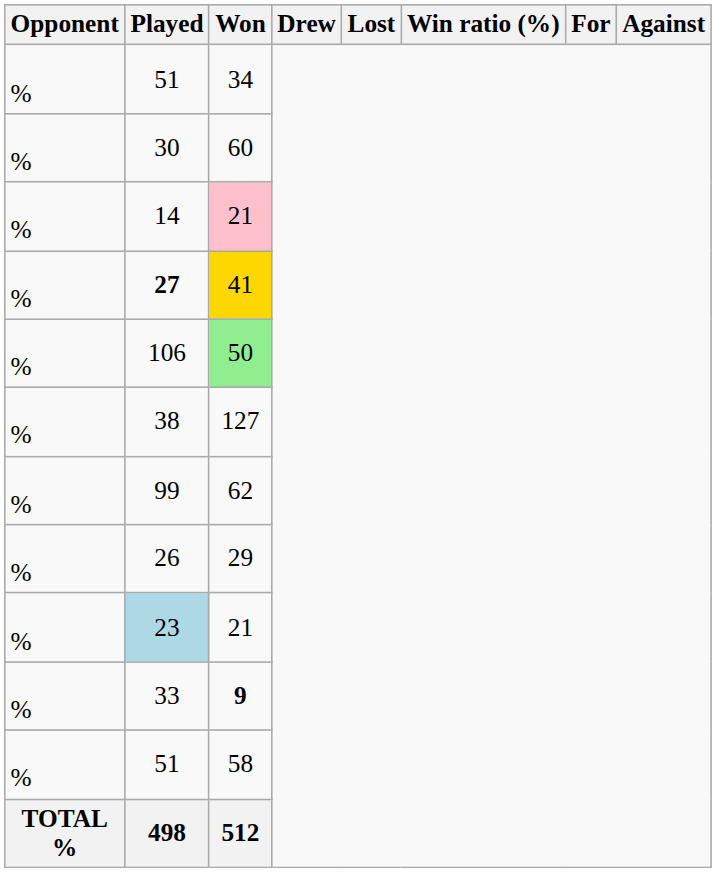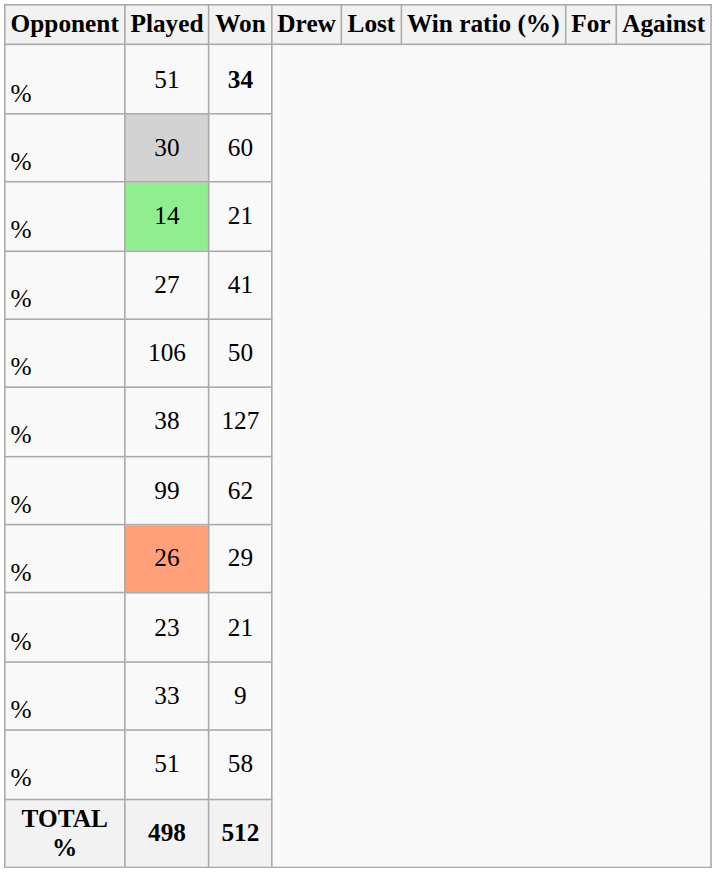(240, 78) normal -> (240, 78) bold
(167, 147) no background -> (167, 147) lightgrey background
(167, 215) no background -> (167, 215) lightgreen background
(240, 215) pink background -> (240, 215) no background
(167, 284) bold -> (167, 284) normal
(240, 284) gold background -> (240, 284) no background
(240, 352) lightgreen background -> (240, 352) no background
(167, 558) no background -> (167, 558) lightsalmon background
(167, 627) lightblue background -> (167, 627) no background
(240, 695) bold -> (240, 695) normal
